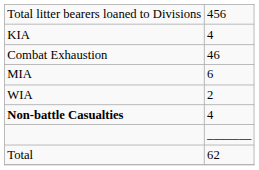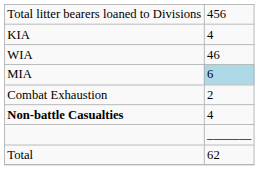(57, 54) Combat Exhaustion -> (20, 54) WIA
(210, 74) no background -> (210, 74) lightblue background
(20, 94) WIA -> (57, 94) Combat Exhaustion
